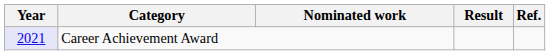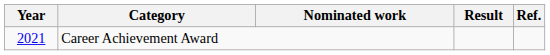(31, 38) lavender background -> (31, 38) no background
